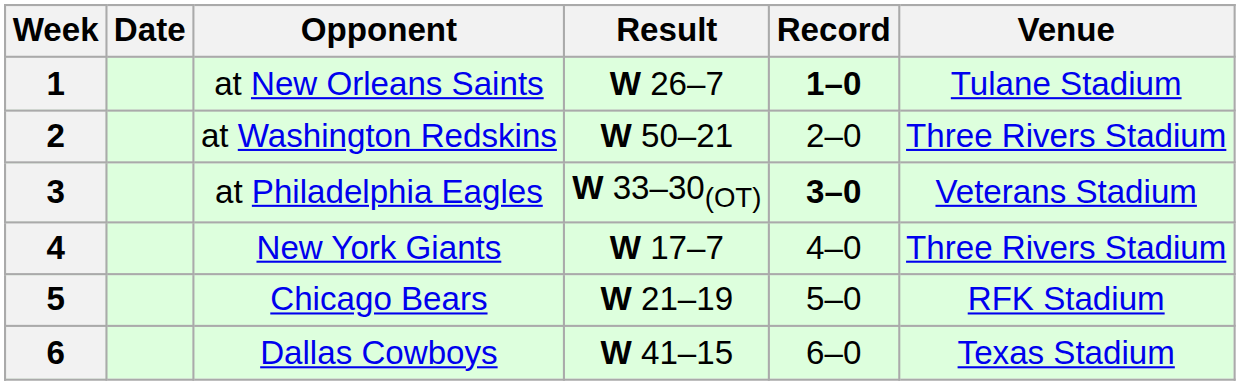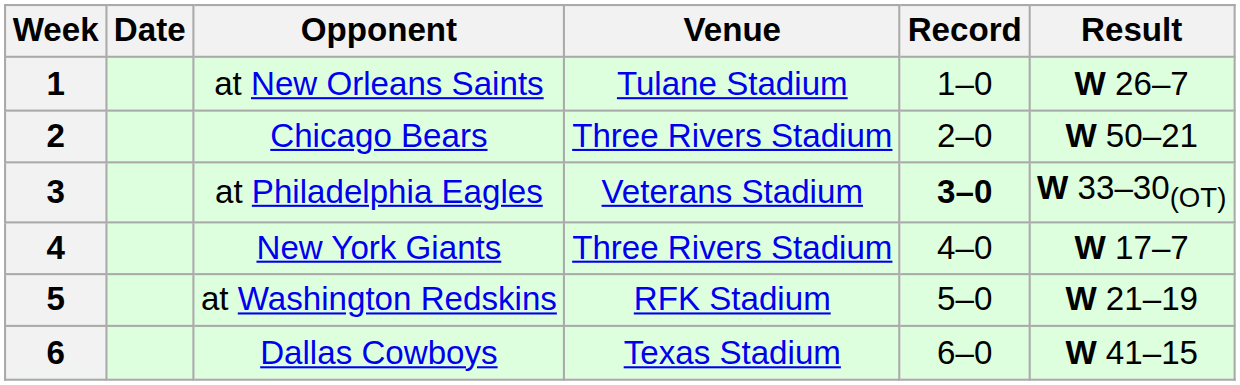columns swapped: (667, 30) <-> (1066, 30)
(834, 83) bold -> (965, 83) normal
(379, 135) at Washington Redskins -> (379, 135) Chicago Bears
(379, 299) Chicago Bears -> (379, 299) at Washington Redskins
